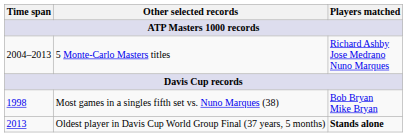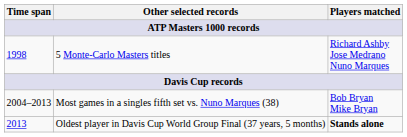(29, 54) 2004–2013 -> (17, 54) 1998
(17, 103) 1998 -> (29, 103) 2004–2013
